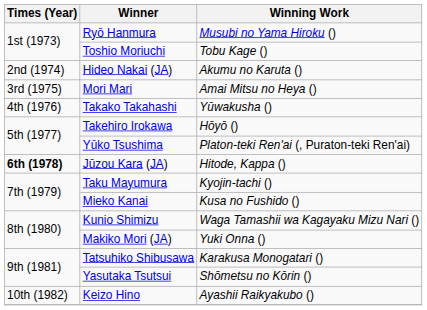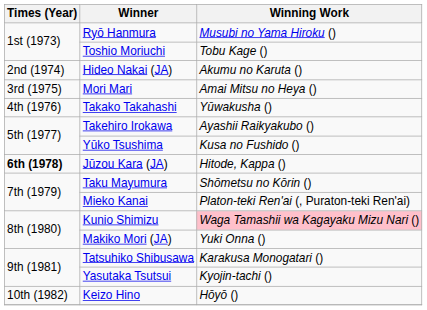(219, 126) Hōyō () -> (257, 126) Ayashii Raikyakubo ()
(305, 145) Platon-teki Ren'ai (, Puraton-teki Ren'ai) -> (249, 145) Kusa no Fushido ()
(236, 182) Kyojin-tachi () -> (255, 182) Shōmetsu no Kōrin ()
(249, 201) Kusa no Fushido () -> (305, 201) Platon-teki Ren'ai (, Puraton-teki Ren'ai)
(309, 220) no background -> (309, 220) pink background
(255, 276) Shōmetsu no Kōrin () -> (236, 276) Kyojin-tachi ()
(257, 295) Ayashii Raikyakubo () -> (219, 295) Hōyō ()
